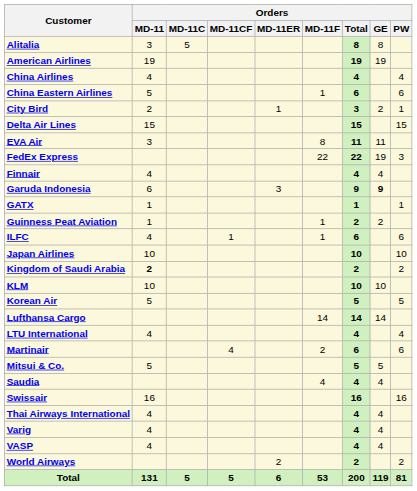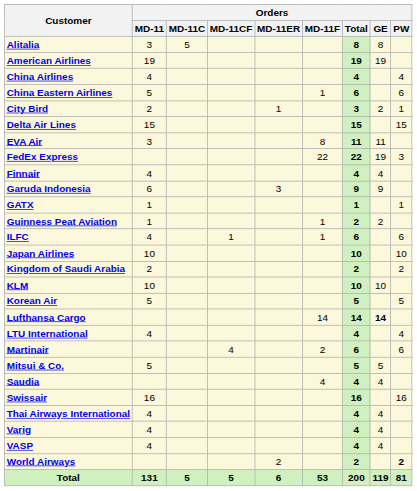(381, 189) bold -> (381, 189) normal
(149, 269) bold -> (149, 269) normal
(381, 317) normal -> (381, 317) bold
(401, 462) normal -> (401, 462) bold
